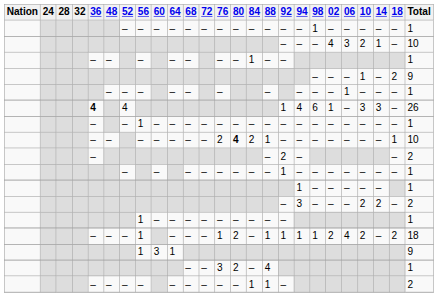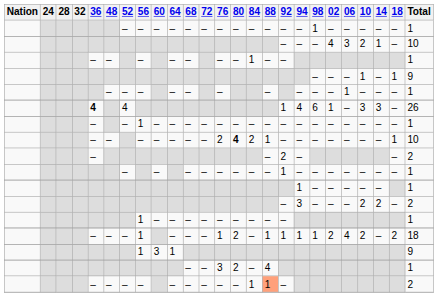(394, 76) 2 -> (394, 76) 1
(267, 284) no background -> (267, 284) lightsalmon background
